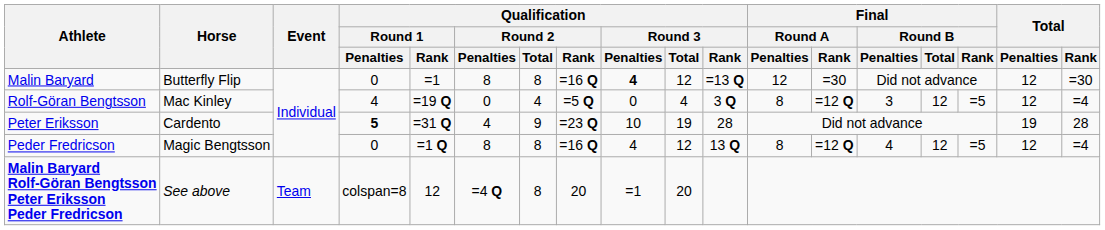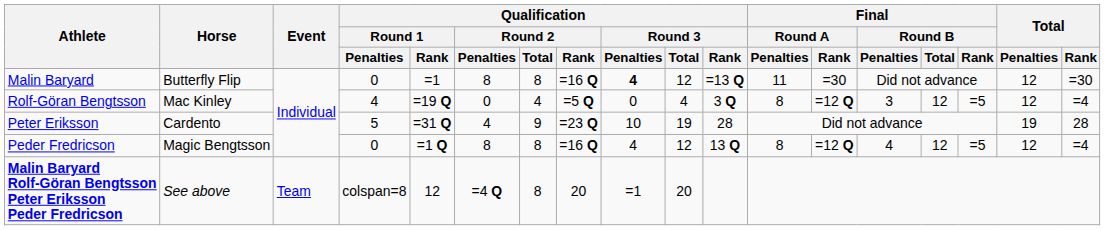(780, 80) 12 -> (780, 80) 11
(374, 124) bold -> (374, 124) normal
